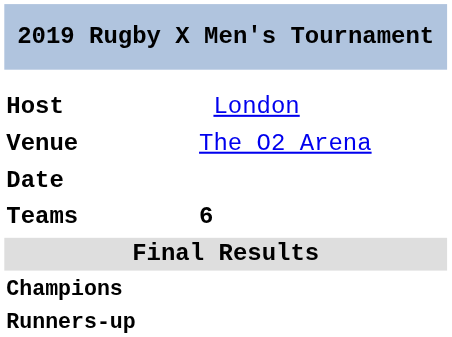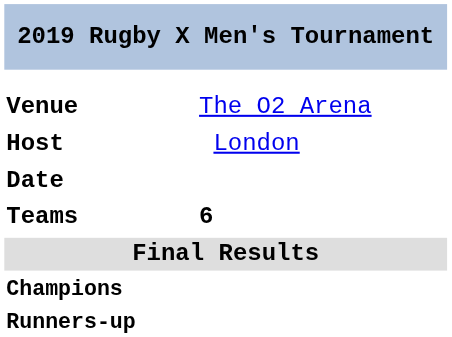(35, 107) Host -> (42, 107) Venue
(249, 107) London -> (285, 107) The O2 Arena
(42, 144) Venue -> (35, 144) Host
(285, 144) The O2 Arena -> (249, 144) London
